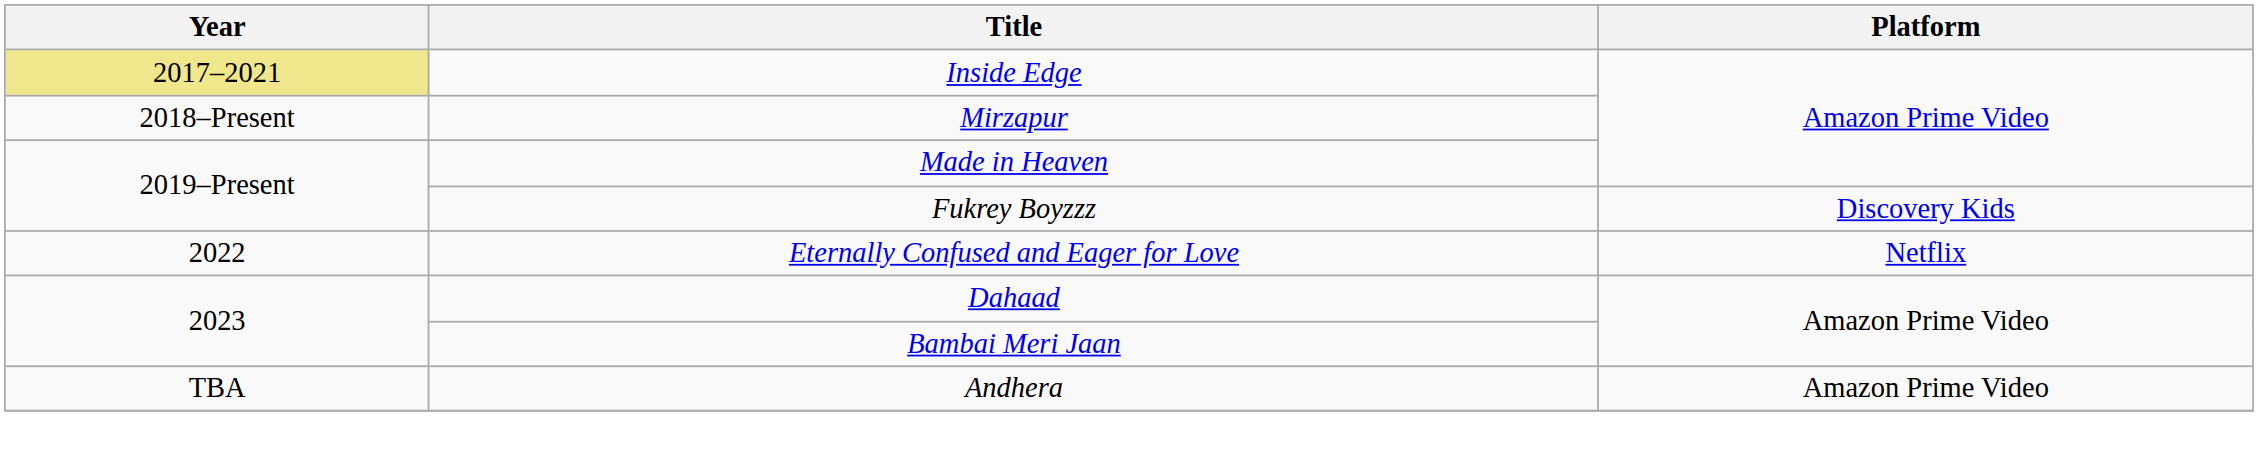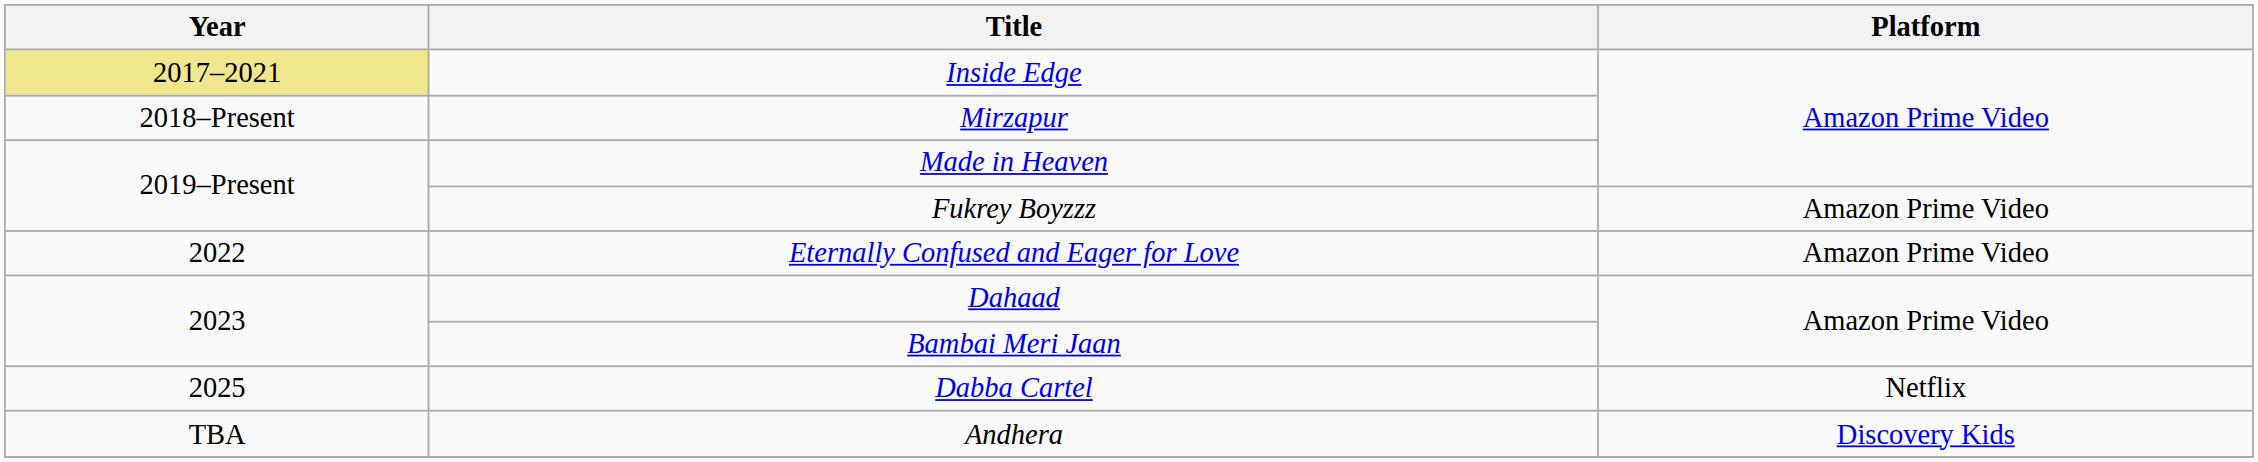(1926, 207) Discovery Kids -> (1926, 207) Amazon Prime Video
(1926, 252) Netflix -> (1926, 252) Amazon Prime Video
+ row: (1014, 388)
(1926, 388) Amazon Prime Video -> (1926, 433) Discovery Kids
